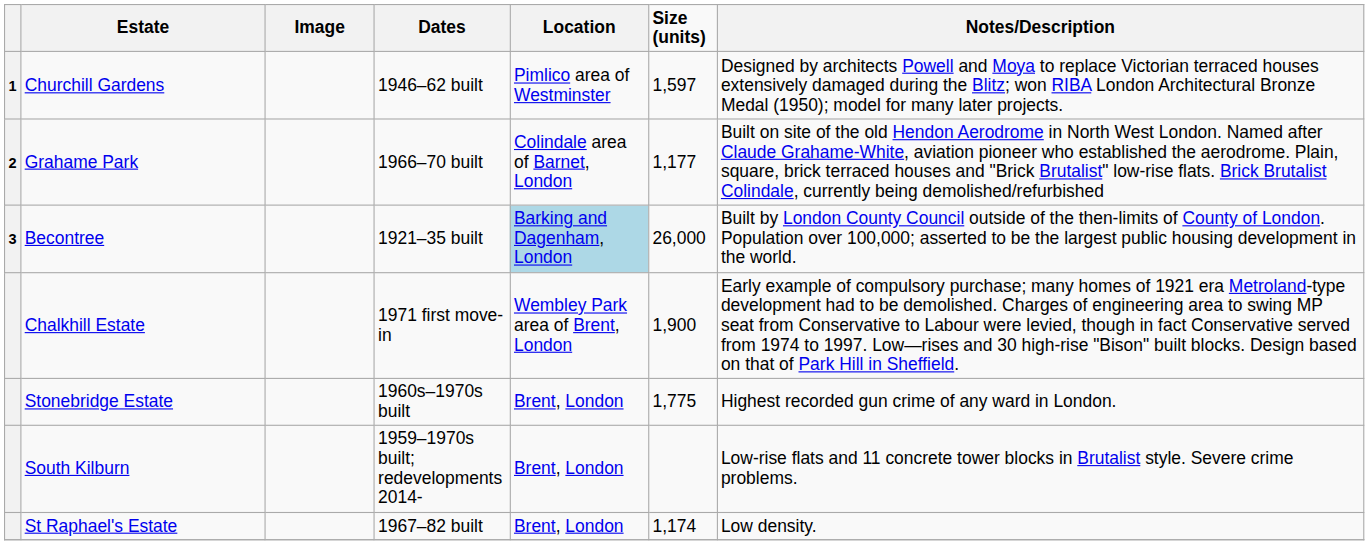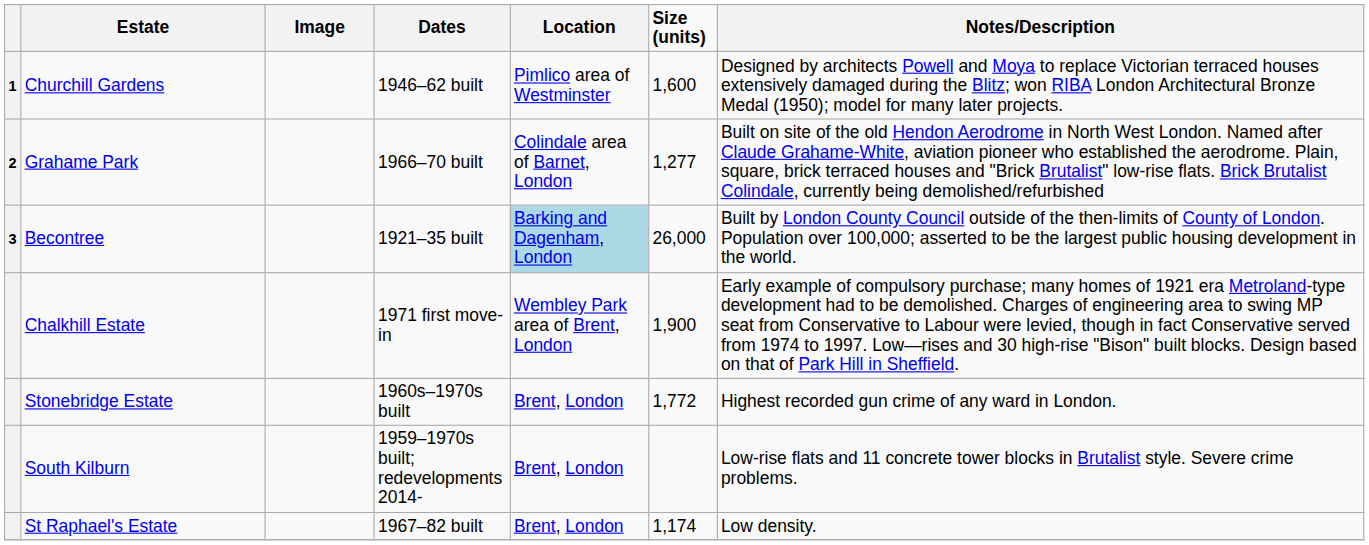(674, 85) 1,597 -> (674, 85) 1,600
(674, 161) 1,177 -> (674, 161) 1,277
(674, 401) 1,775 -> (674, 401) 1,772
